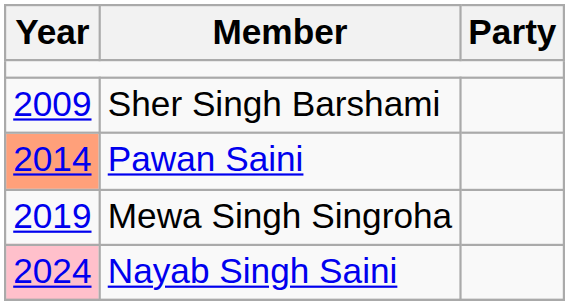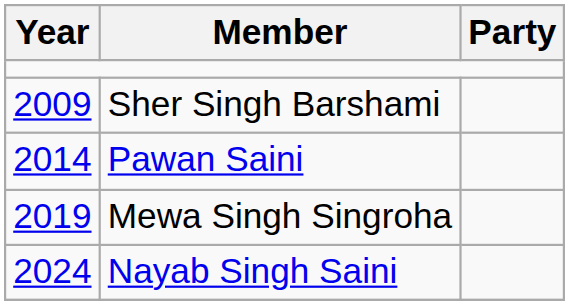(52, 160) lightsalmon background -> (52, 160) no background
(52, 271) pink background -> (52, 271) no background
